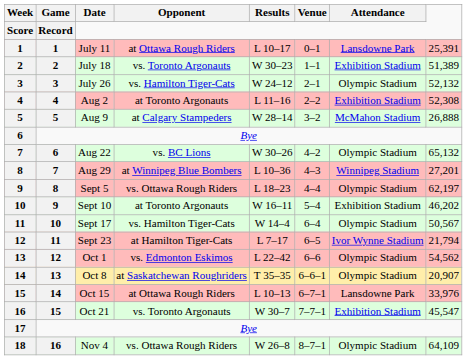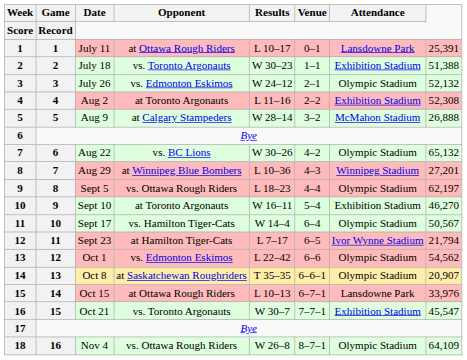(444, 65) 51,389 -> (444, 65) 51,388
(182, 83) vs. Hamilton Tiger-Cats -> (182, 83) vs. Edmonton Eskimos
(444, 205) 46,202 -> (444, 205) 46,270
